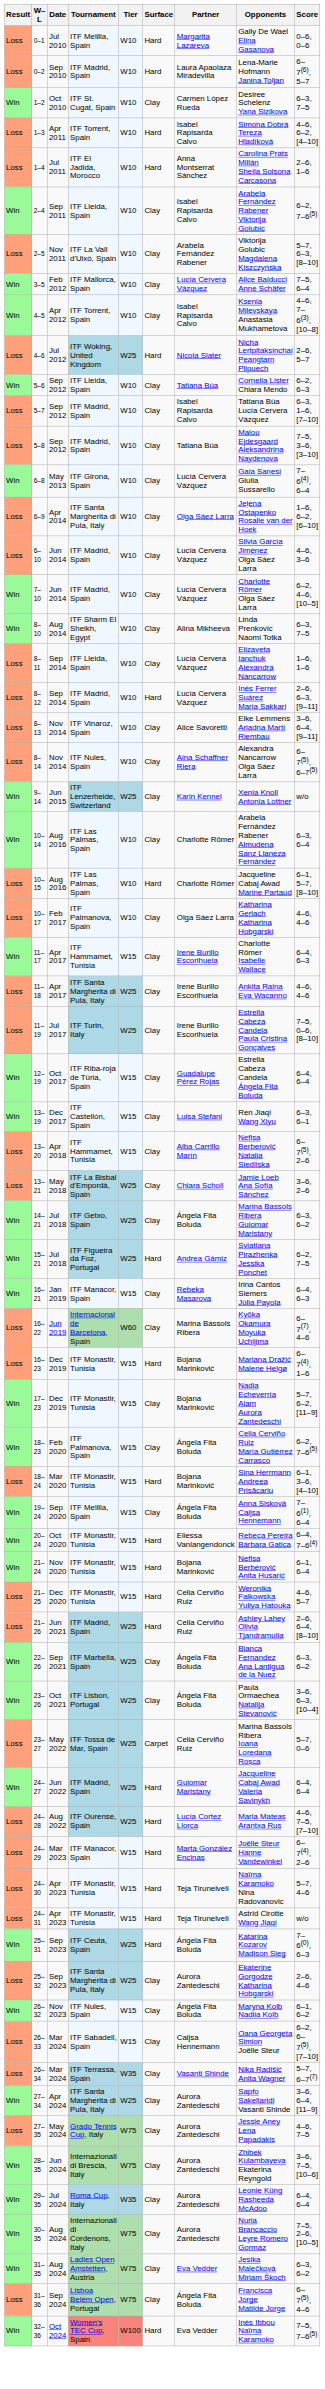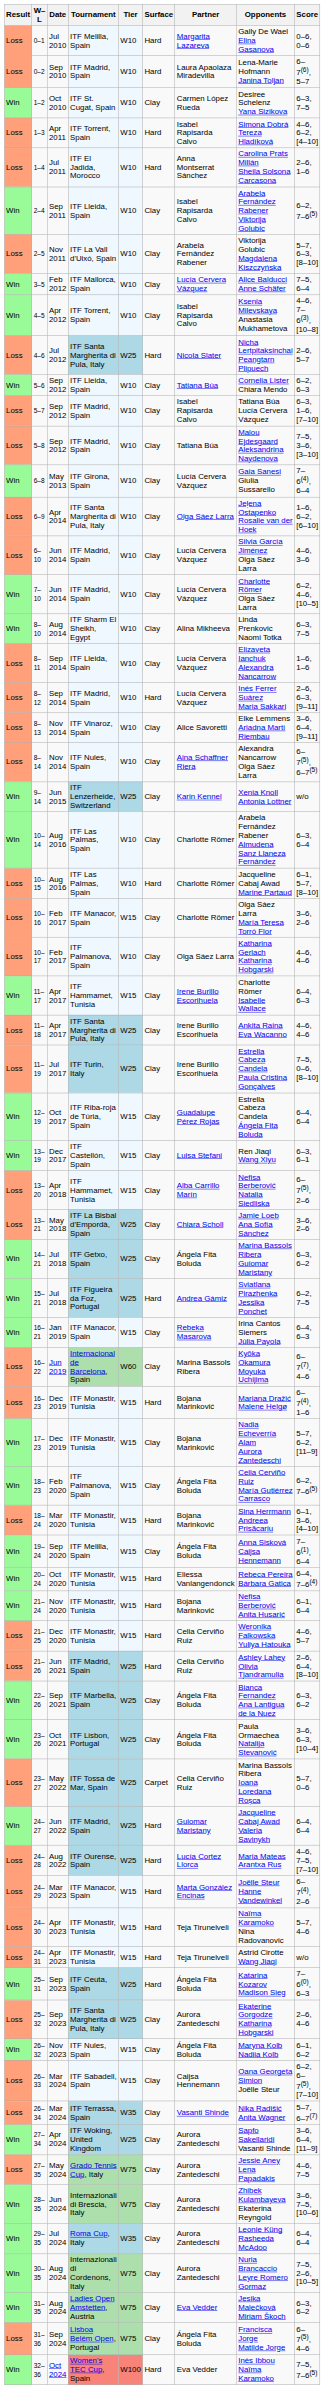(91, 355) ITF Woking, United Kingdom -> (93, 355) ITF Santa Margherita di Pula, Italy
+ row: (39, 918)
(93, 2100) ITF Santa Margherita di Pula, Italy -> (91, 2139) ITF Woking, United Kingdom
